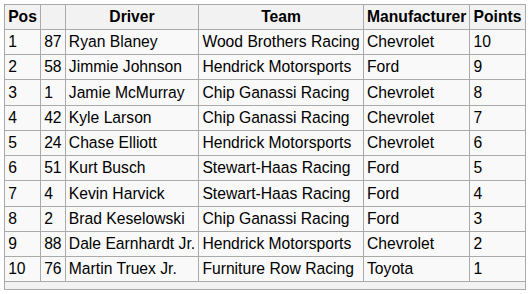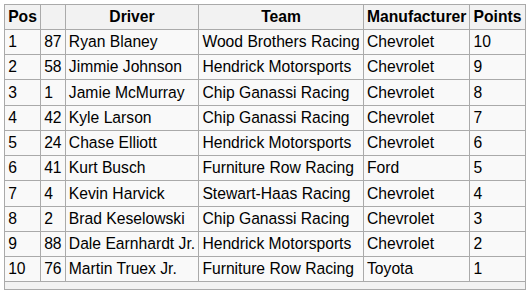(383, 67) Ford -> (401, 67) Chevrolet
(53, 168) 51 -> (53, 168) 41
(276, 168) Stewart-Haas Racing -> (278, 168) Furniture Row Racing
(383, 193) Ford -> (401, 193) Chevrolet
(383, 218) Ford -> (401, 218) Chevrolet
